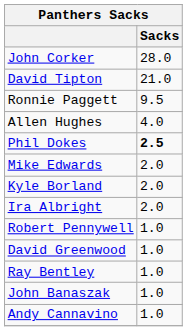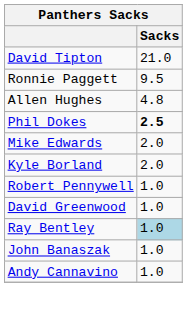- row: (51, 58)
(152, 122) 4.0 -> (152, 101) 4.8
- row: (55, 208)
(152, 272) no background -> (152, 229) lightblue background
